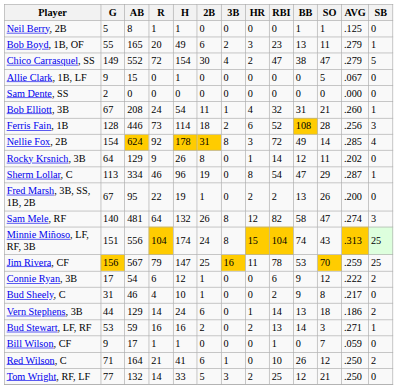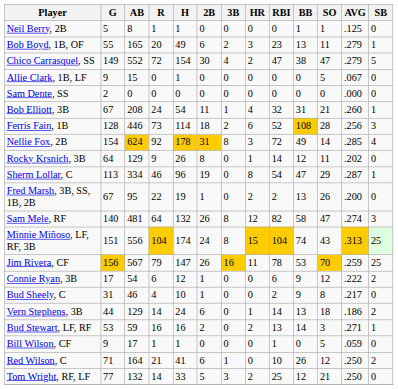(205, 263) 25 -> (205, 263) 26
(322, 344) 7 -> (322, 344) 5
